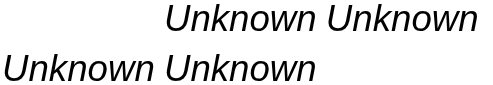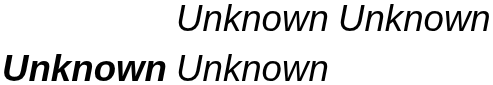(78, 69) normal -> (84, 69) bold
